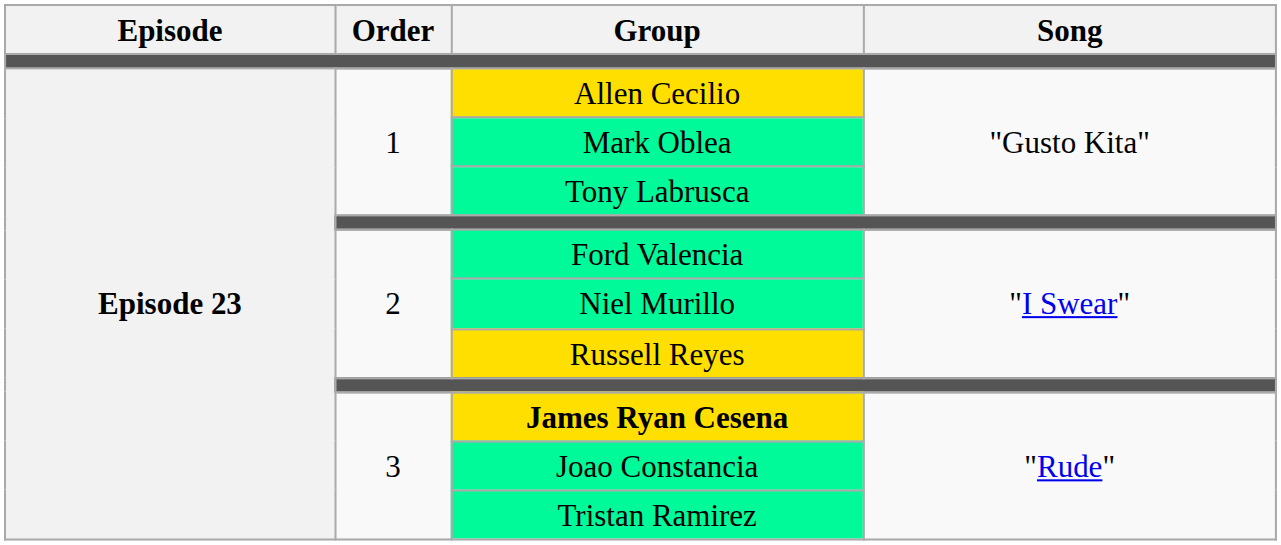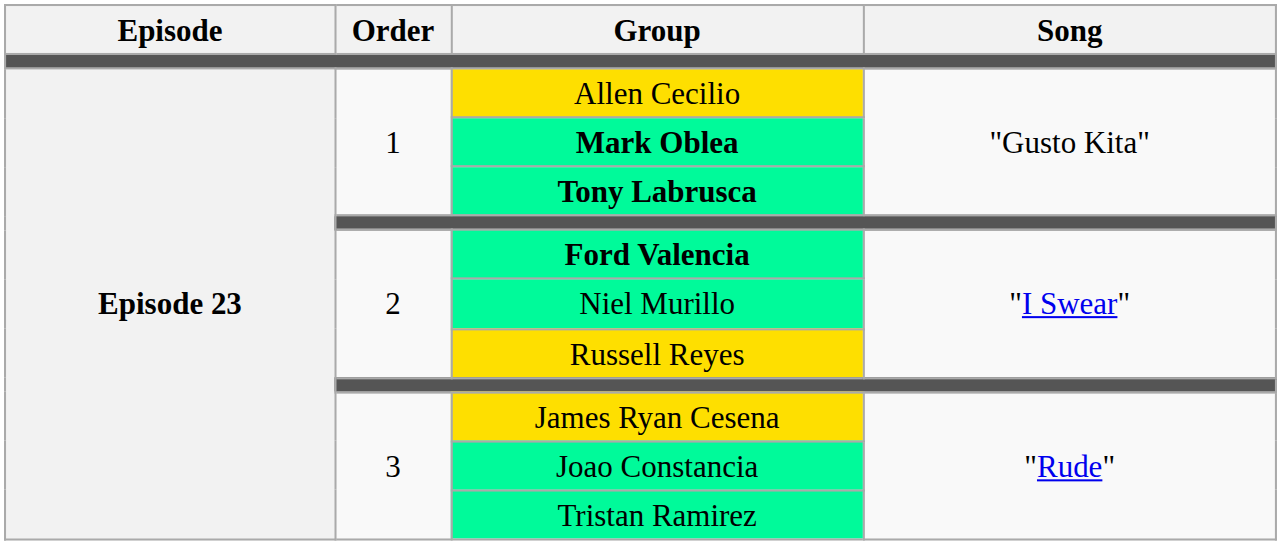(657, 142) normal -> (657, 142) bold
(657, 191) normal -> (657, 191) bold
(657, 255) normal -> (657, 255) bold
(657, 417) bold -> (657, 417) normal
